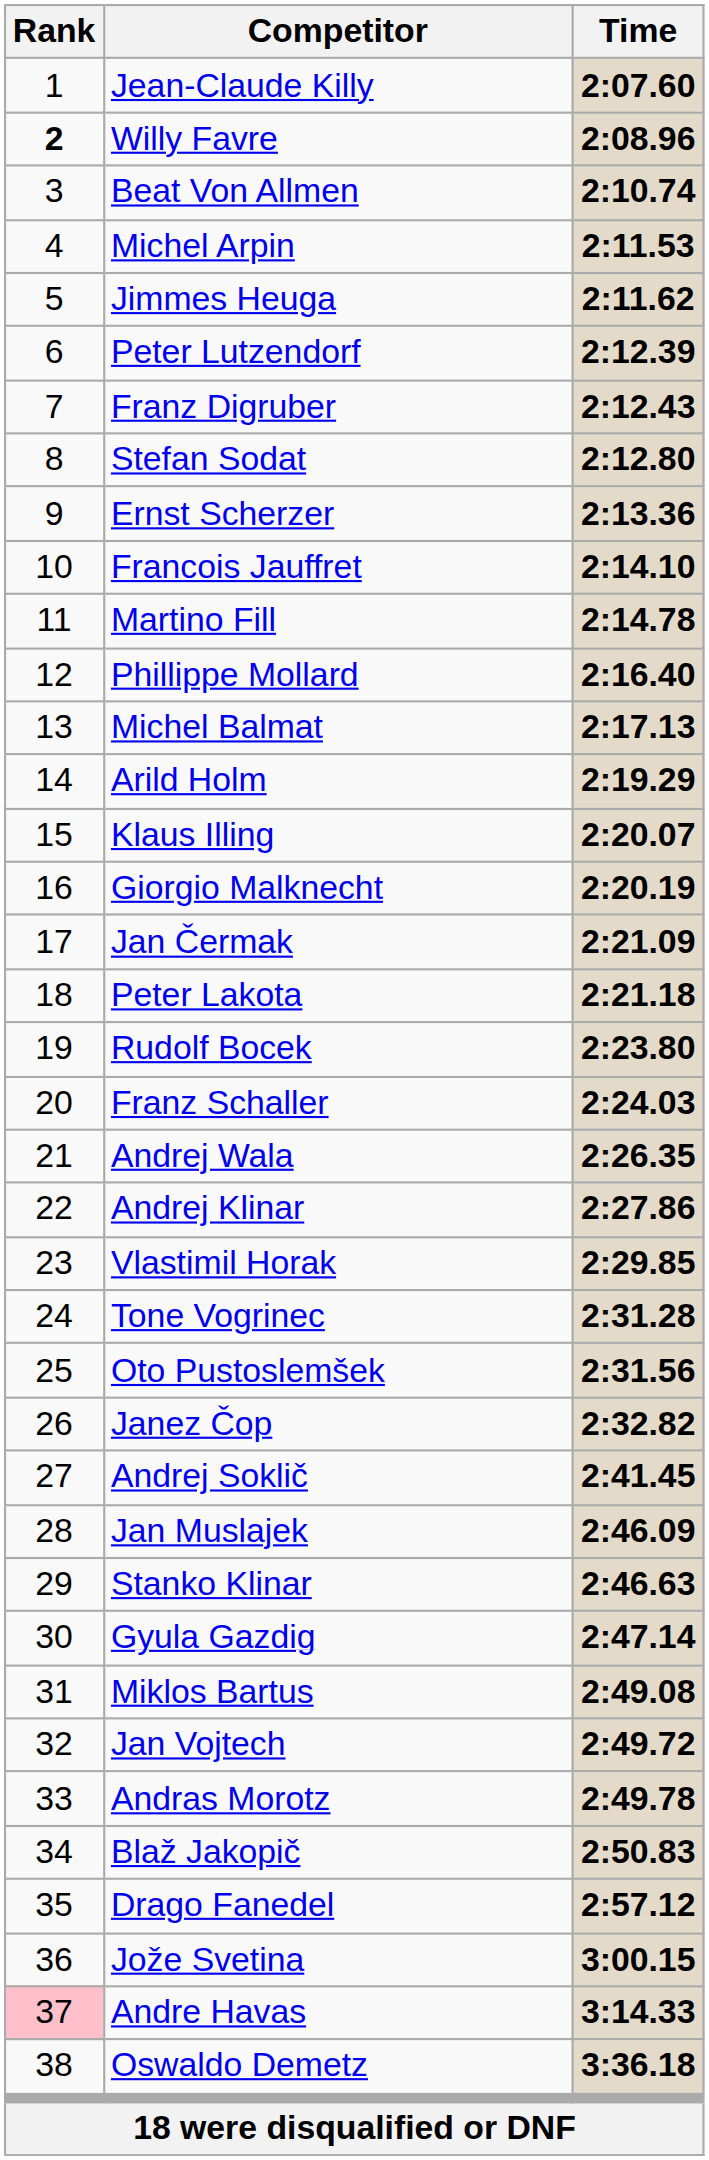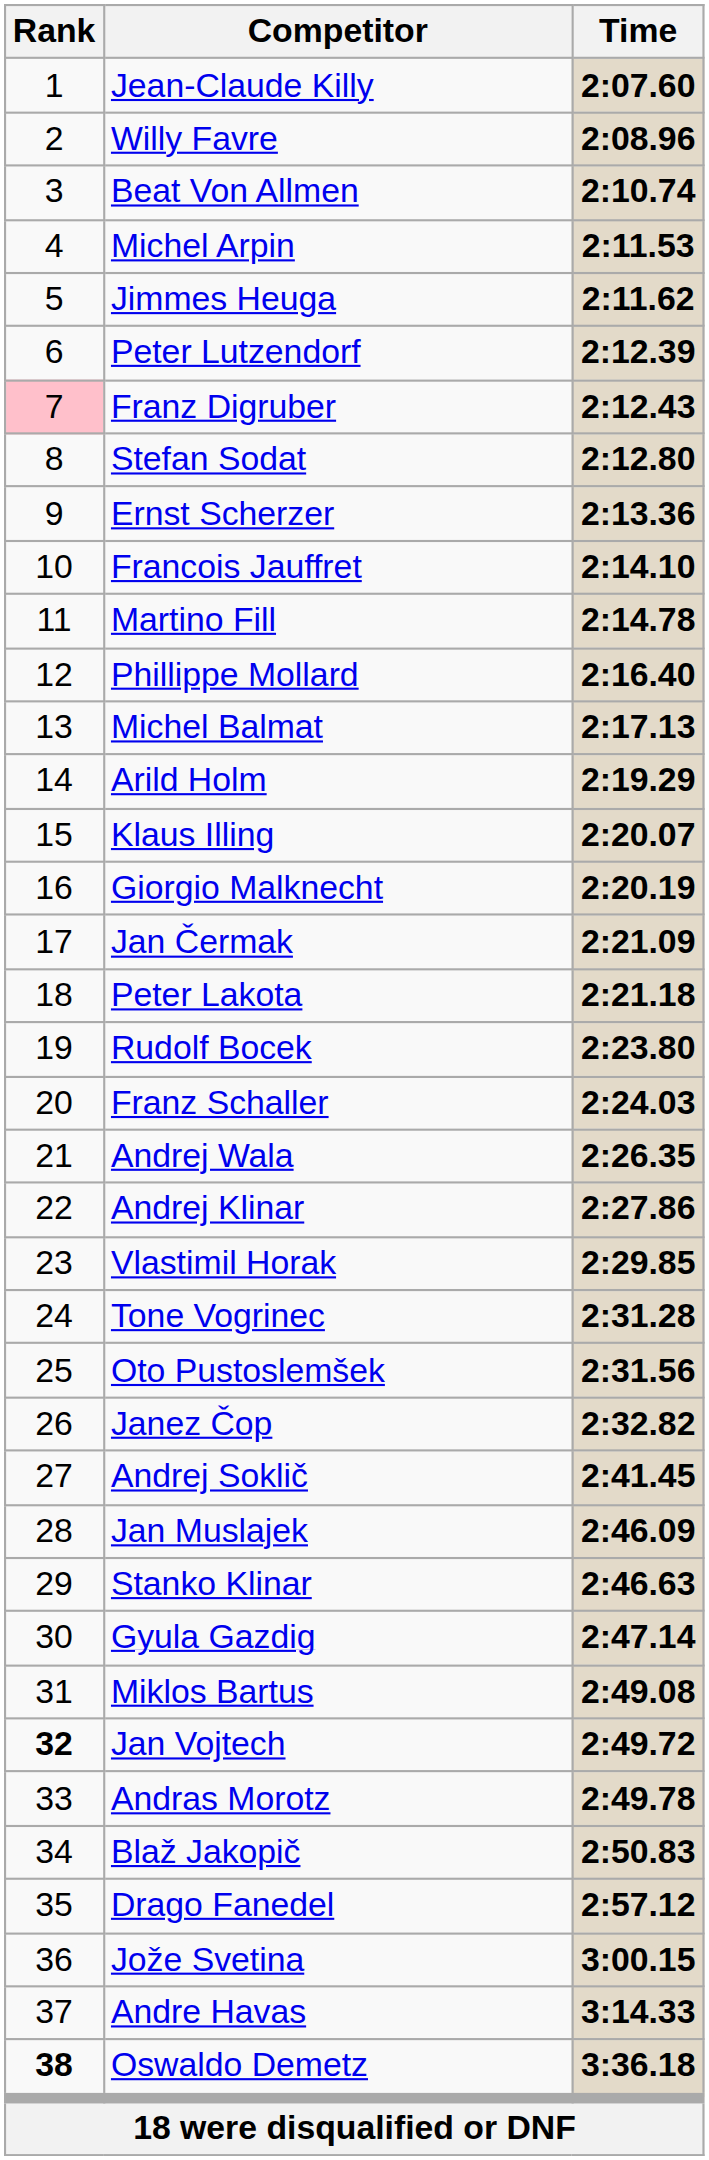(54, 138) bold -> (54, 138) normal
(54, 406) no background -> (54, 406) pink background
(54, 1744) normal -> (54, 1744) bold
(54, 2012) pink background -> (54, 2012) no background
(54, 2065) normal -> (54, 2065) bold
